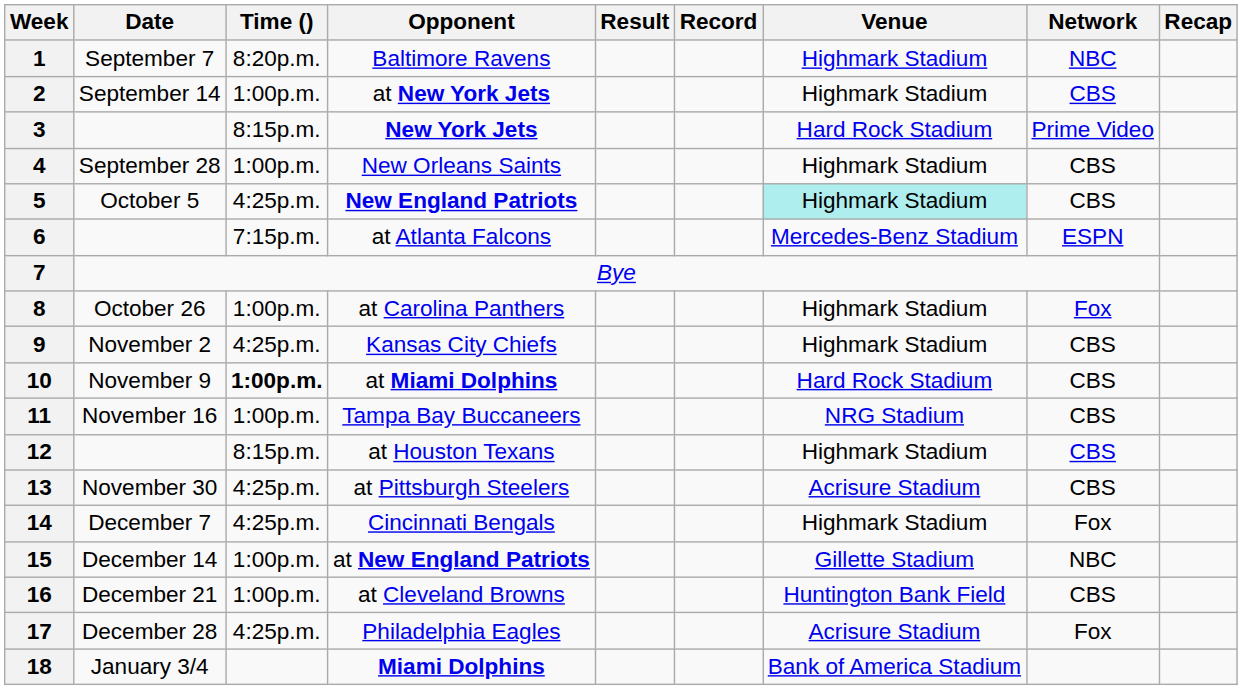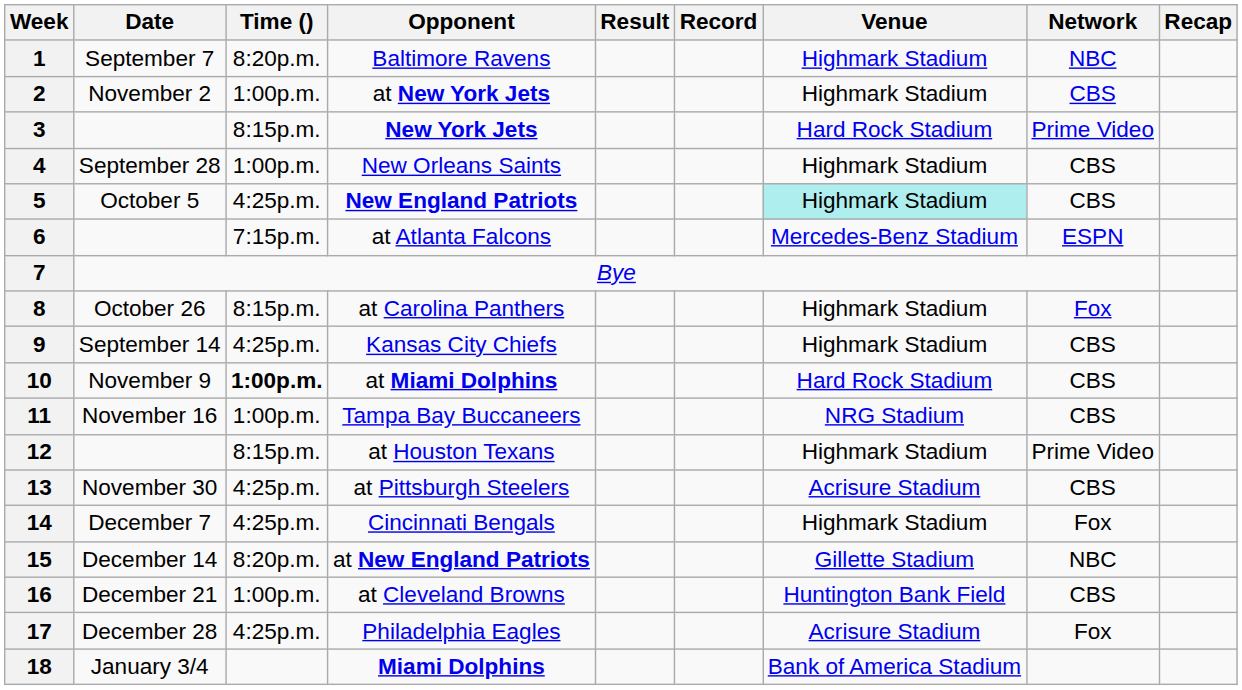(150, 93) September 14 -> (150, 93) November 2
(277, 308) 1:00p.m. -> (277, 308) 8:15p.m.
(150, 344) November 2 -> (150, 344) September 14
(1093, 451) CBS -> (1093, 451) Prime Video
(277, 559) 1:00p.m. -> (277, 559) 8:20p.m.
